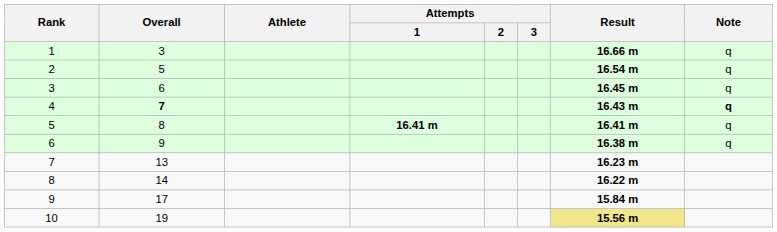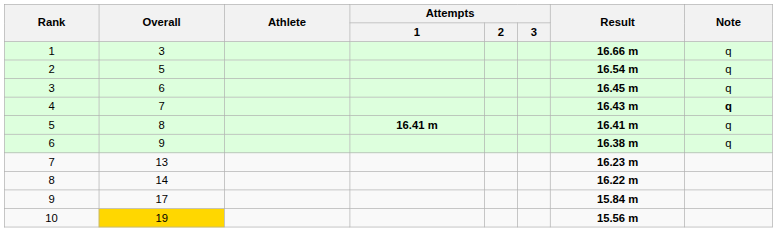(162, 106) bold -> (162, 106) normal
(162, 217) no background -> (162, 217) gold background
(618, 217) khaki background -> (618, 217) no background
